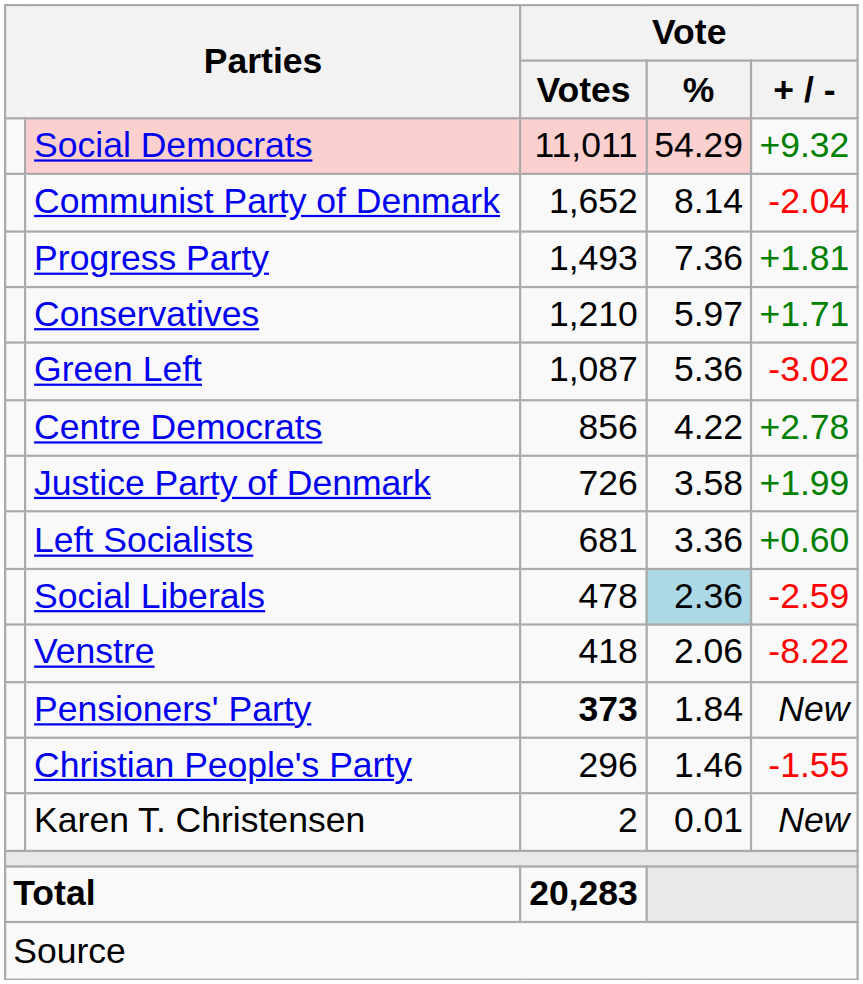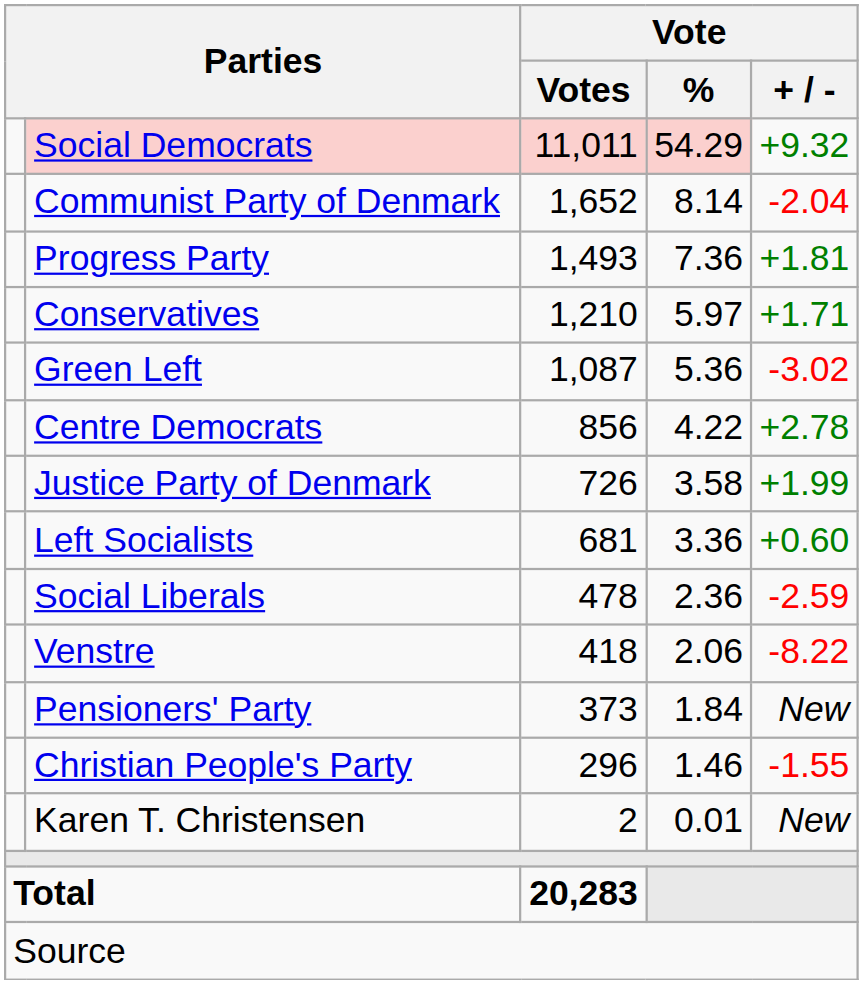(709, 595) lightblue background -> (709, 595) no background
(608, 708) bold -> (608, 708) normal
